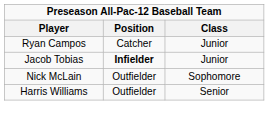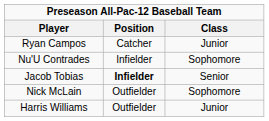+ row: (54, 60)
(214, 60) Junior -> (214, 76) Senior
(214, 92) Senior -> (214, 108) Junior
